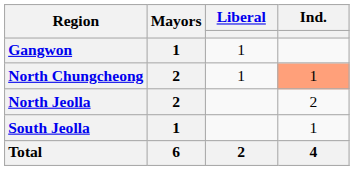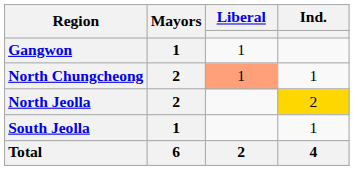(241, 76) no background -> (241, 76) lightsalmon background
(313, 76) lightsalmon background -> (313, 76) no background
(313, 101) no background -> (313, 101) gold background
